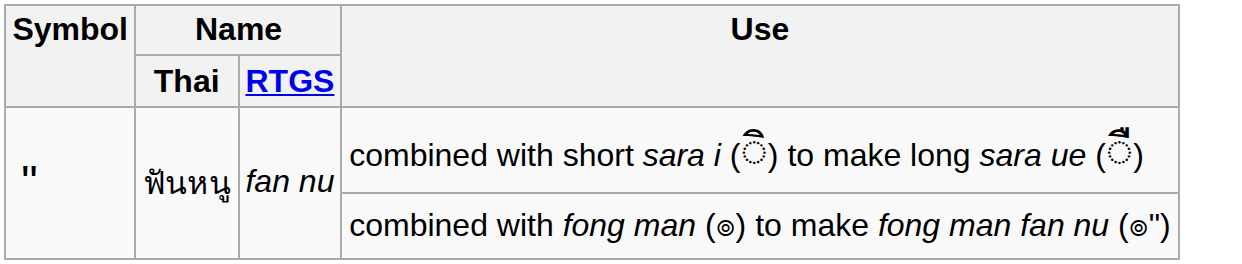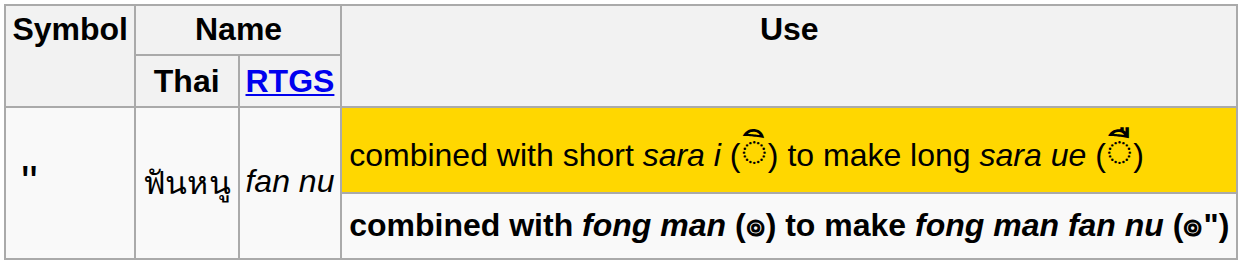(747, 150) no background -> (747, 150) gold background
(760, 226) normal -> (789, 226) bold
